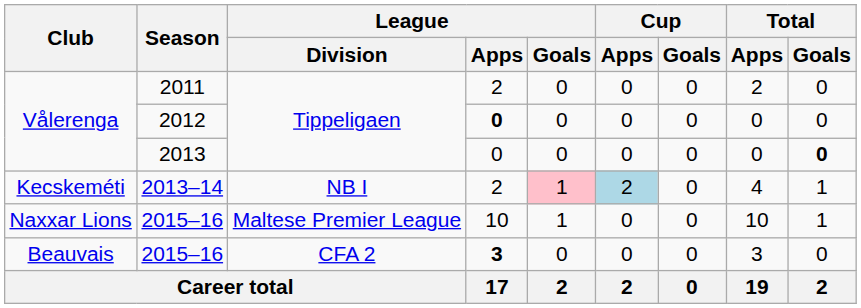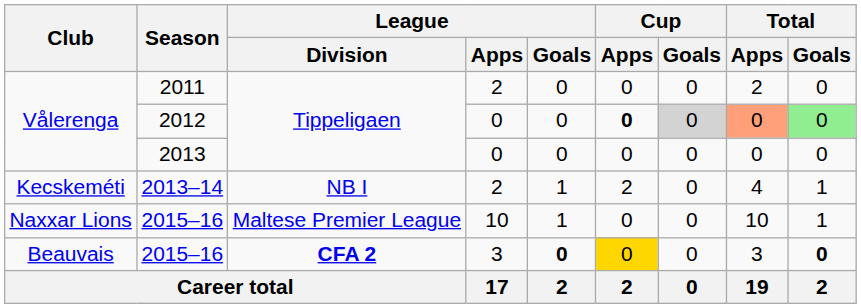(497, 120) bold -> (497, 120) normal
(627, 120) normal -> (627, 120) bold
(692, 120) no background -> (692, 120) lightgrey background
(757, 120) no background -> (757, 120) lightsalmon background
(822, 120) no background -> (822, 120) lightgreen background
(822, 154) bold -> (822, 154) normal
(562, 187) pink background -> (562, 187) no background
(627, 187) lightblue background -> (627, 187) no background
(347, 253) normal -> (347, 253) bold
(497, 253) bold -> (497, 253) normal
(562, 253) normal -> (562, 253) bold
(627, 253) no background -> (627, 253) gold background
(822, 253) normal -> (822, 253) bold
